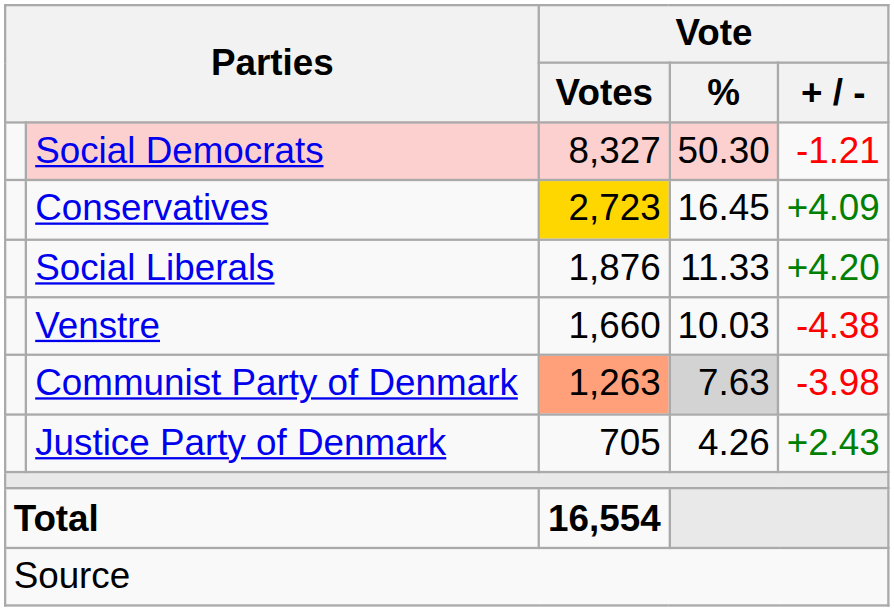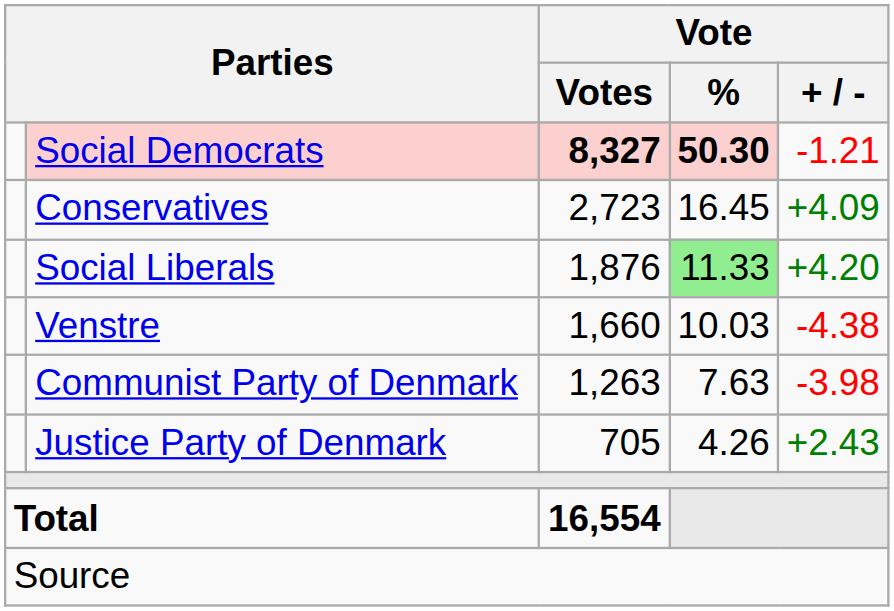(615, 150) normal -> (615, 150) bold
(724, 150) normal -> (724, 150) bold
(615, 208) gold background -> (615, 208) no background
(725, 267) no background -> (725, 267) lightgreen background
(615, 383) lightsalmon background -> (615, 383) no background
(734, 383) lightgrey background -> (734, 383) no background
